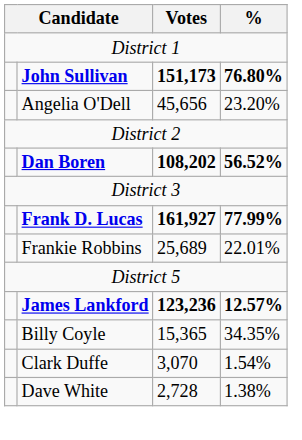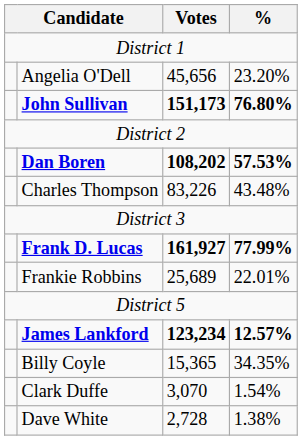rows swapped: (75, 76) <-> (76, 104)
(253, 162) 56.52% -> (263, 162) 57.53%
+ row: (90, 190)
(186, 305) 123,236 -> (196, 334) 123,234
